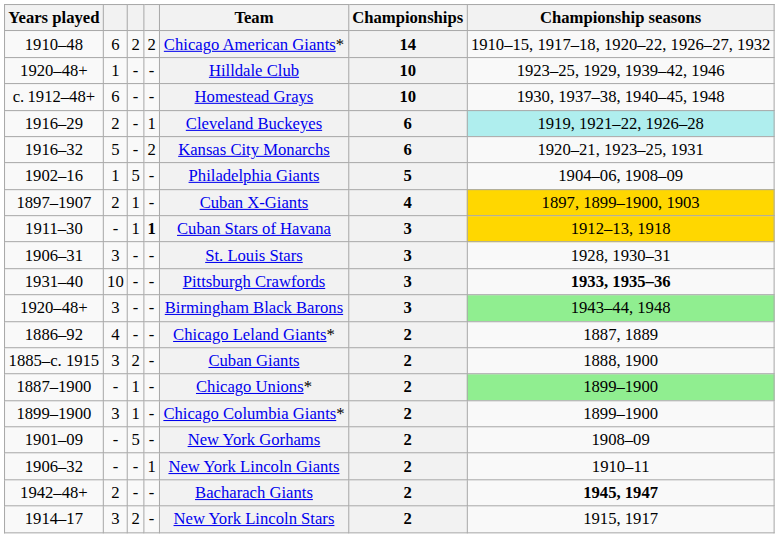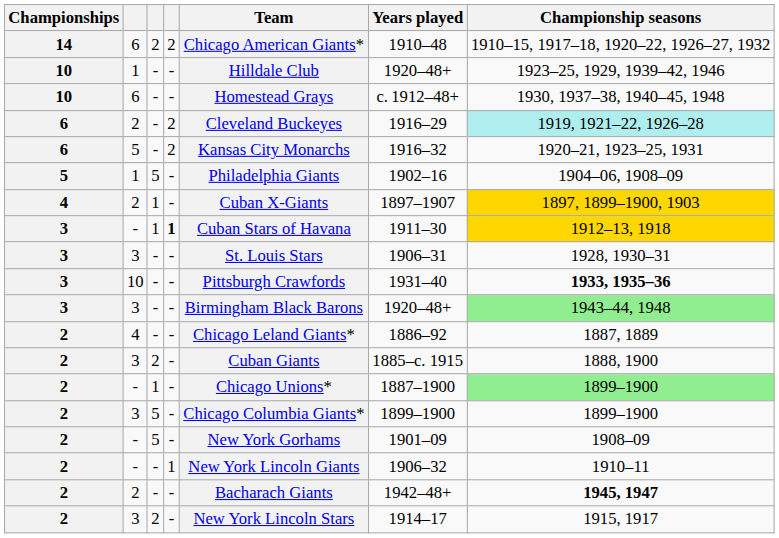columns swapped: (408, 17) <-> (54, 17)
(152, 123) 1 -> (171, 123) 2
(136, 413) 1 -> (155, 413) 5
